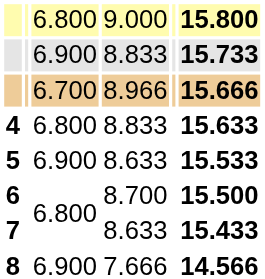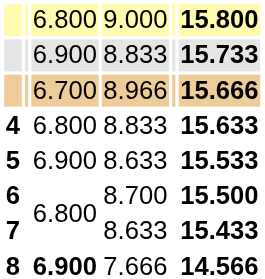(65, 266) normal -> (65, 266) bold
